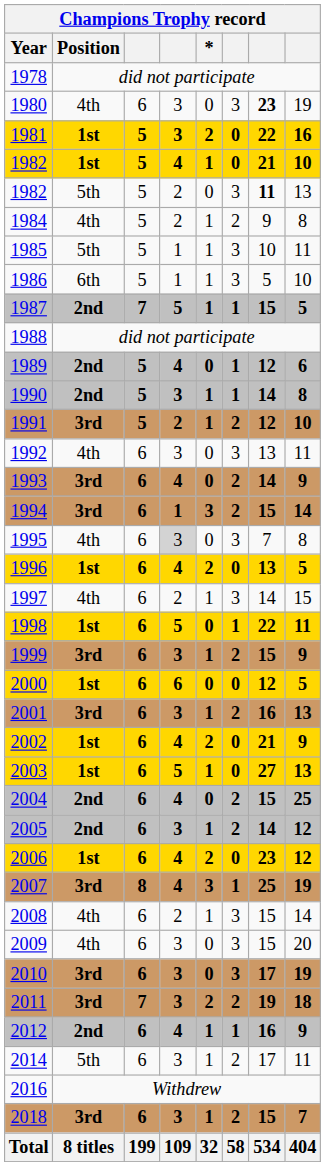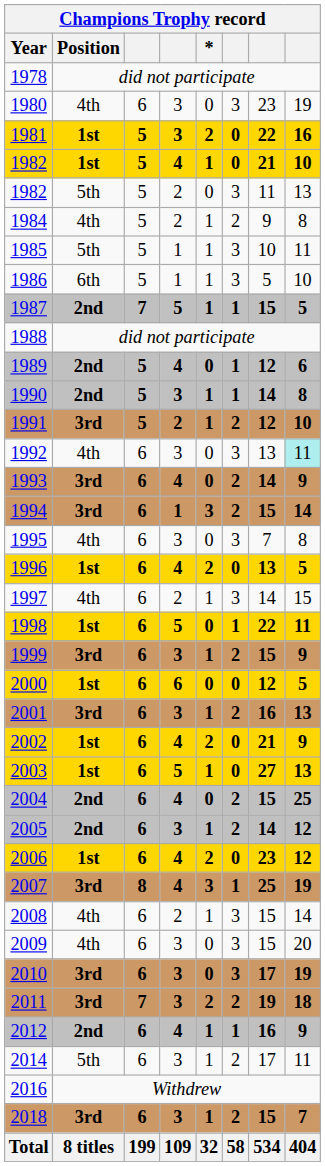(267, 105) bold -> (267, 105) normal
(267, 192) bold -> (267, 192) normal
(303, 452) no background -> (303, 452) paleturquoise background
(178, 539) lightgrey background -> (178, 539) no background
